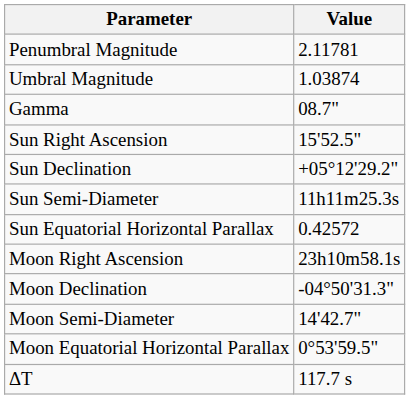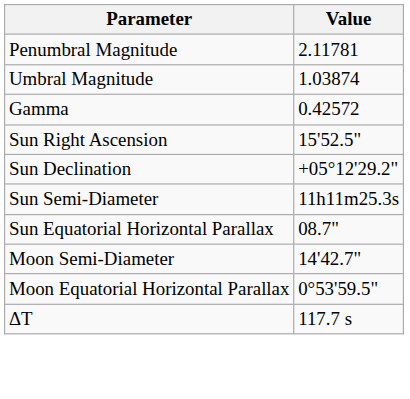(319, 109) 08.7" -> (329, 109) 0.42572
(329, 229) 0.42572 -> (319, 229) 08.7"
- row: (96, 259)
- row: (78, 288)
